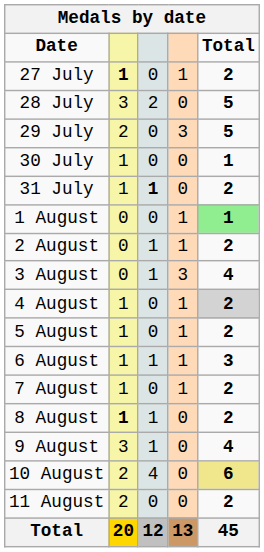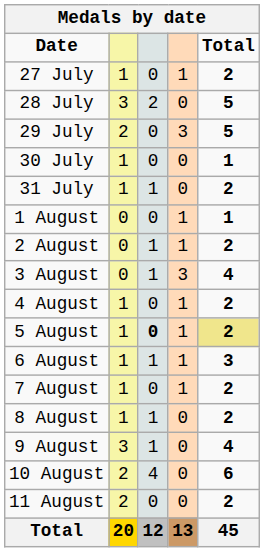(123, 76) bold -> (123, 76) normal
(153, 190) bold -> (153, 190) normal
(228, 219) lightgreen background -> (228, 219) no background
(228, 304) lightgrey background -> (228, 304) no background
(153, 333) normal -> (153, 333) bold
(228, 333) no background -> (228, 333) khaki background
(123, 418) bold -> (123, 418) normal
(228, 475) khaki background -> (228, 475) no background
